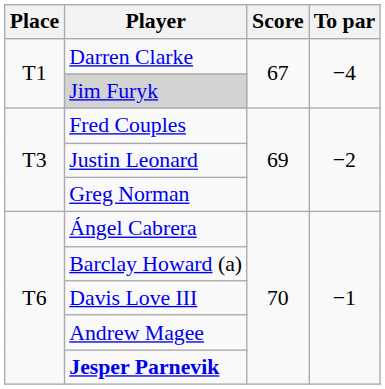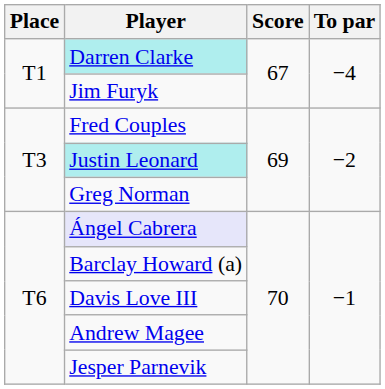(131, 56) no background -> (131, 56) paleturquoise background
(114, 90) lightgrey background -> (114, 90) no background
(134, 159) no background -> (134, 159) paleturquoise background
(133, 228) no background -> (133, 228) lavender background
(144, 366) bold -> (138, 366) normal
